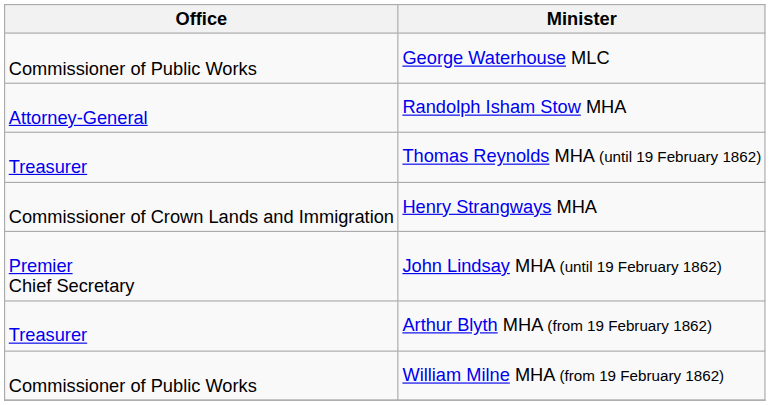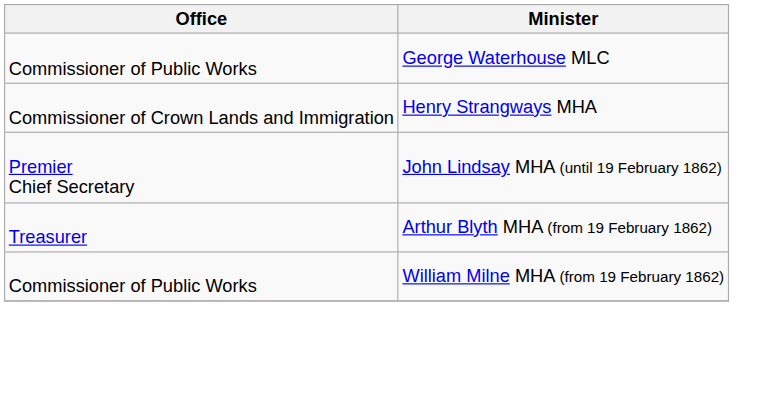- row: (514, 107)
- row: (582, 157)
